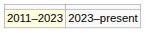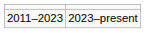(35, 18) lightyellow background -> (35, 18) no background
